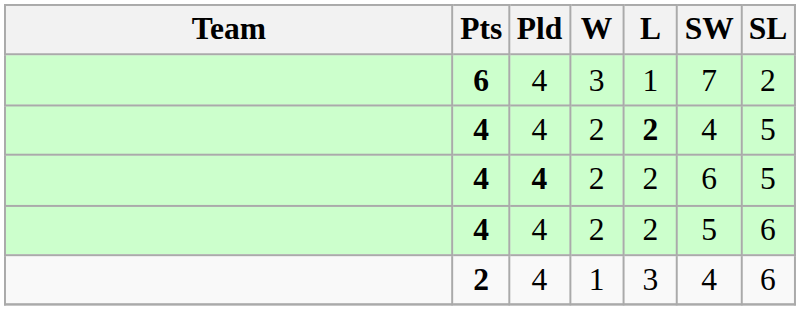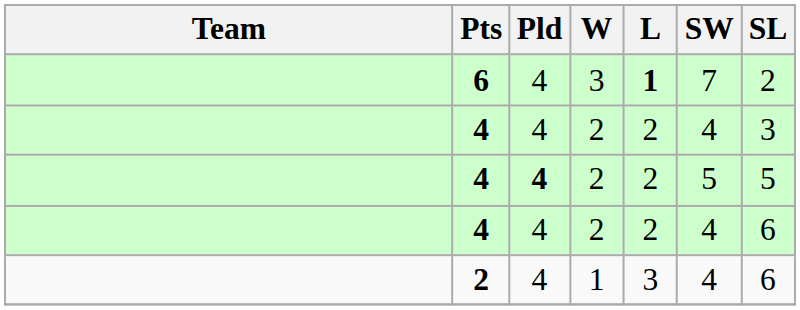(650, 79) normal -> (650, 79) bold
(650, 129) bold -> (650, 129) normal
(768, 129) 5 -> (768, 129) 3
(709, 179) 6 -> (709, 179) 5
(709, 229) 5 -> (709, 229) 4
